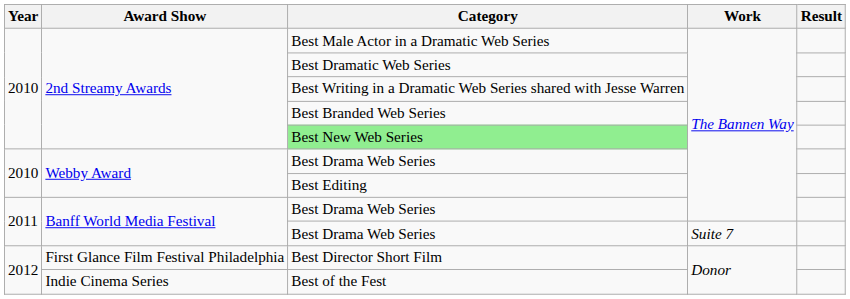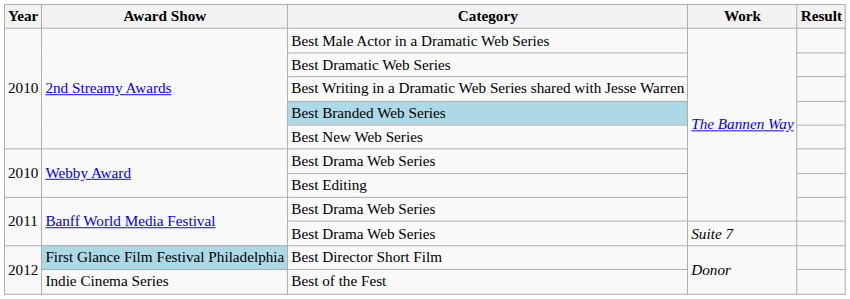(368, 112) no background -> (368, 112) lightblue background
(357, 137) lightgreen background -> (357, 137) no background
(165, 257) no background -> (165, 257) lightblue background
